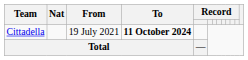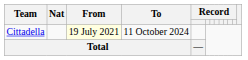(94, 32) no background -> (94, 32) lightyellow background
(157, 32) bold -> (156, 32) normal
